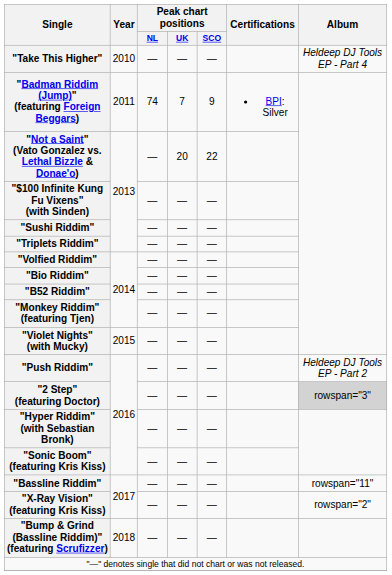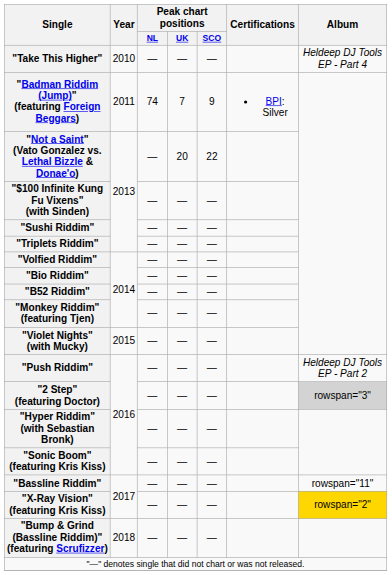(343, 505) no background -> (343, 505) gold background
